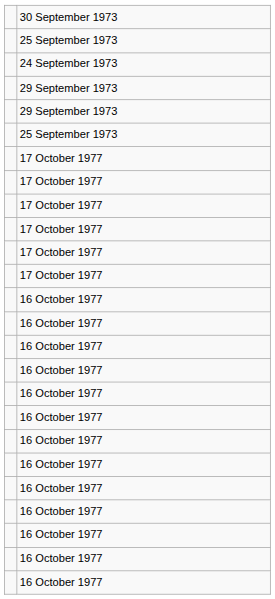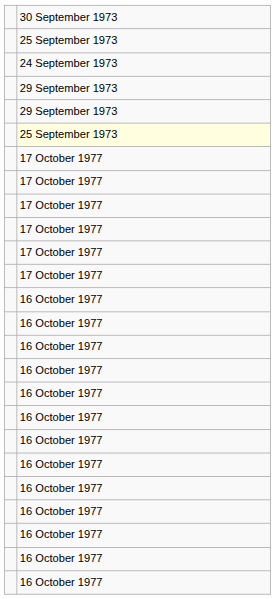(69, 134) no background -> (69, 134) lightyellow background
